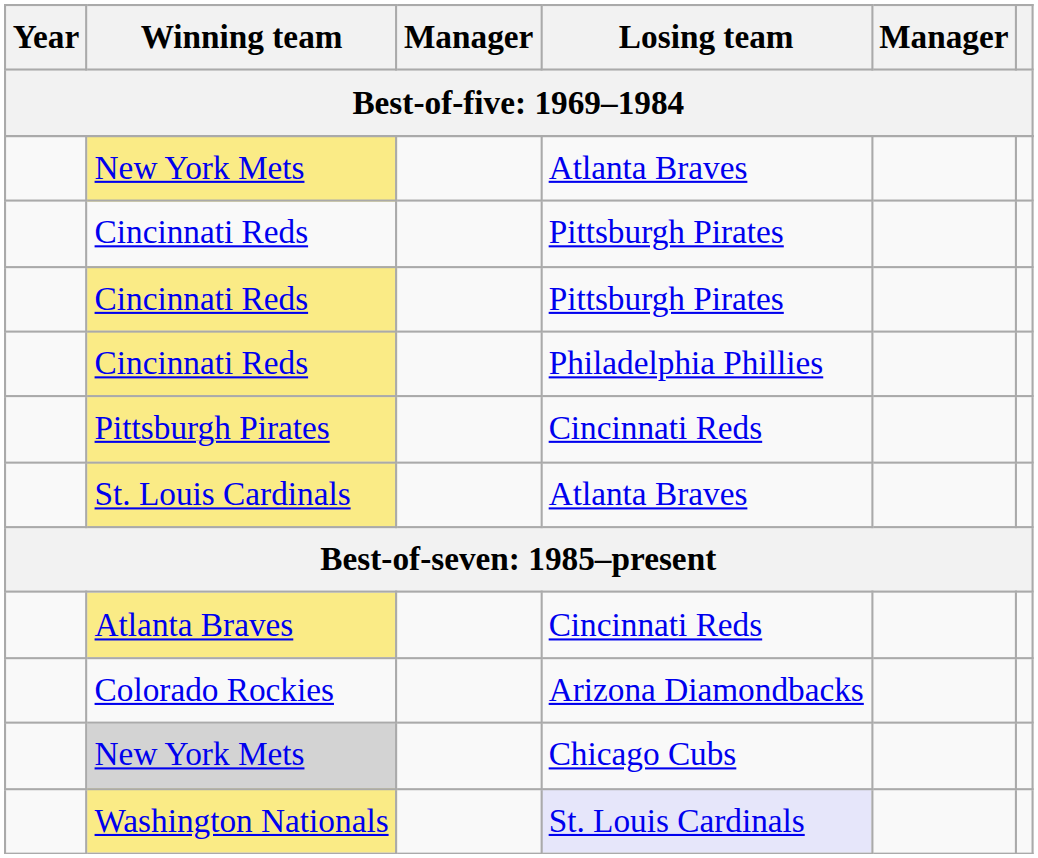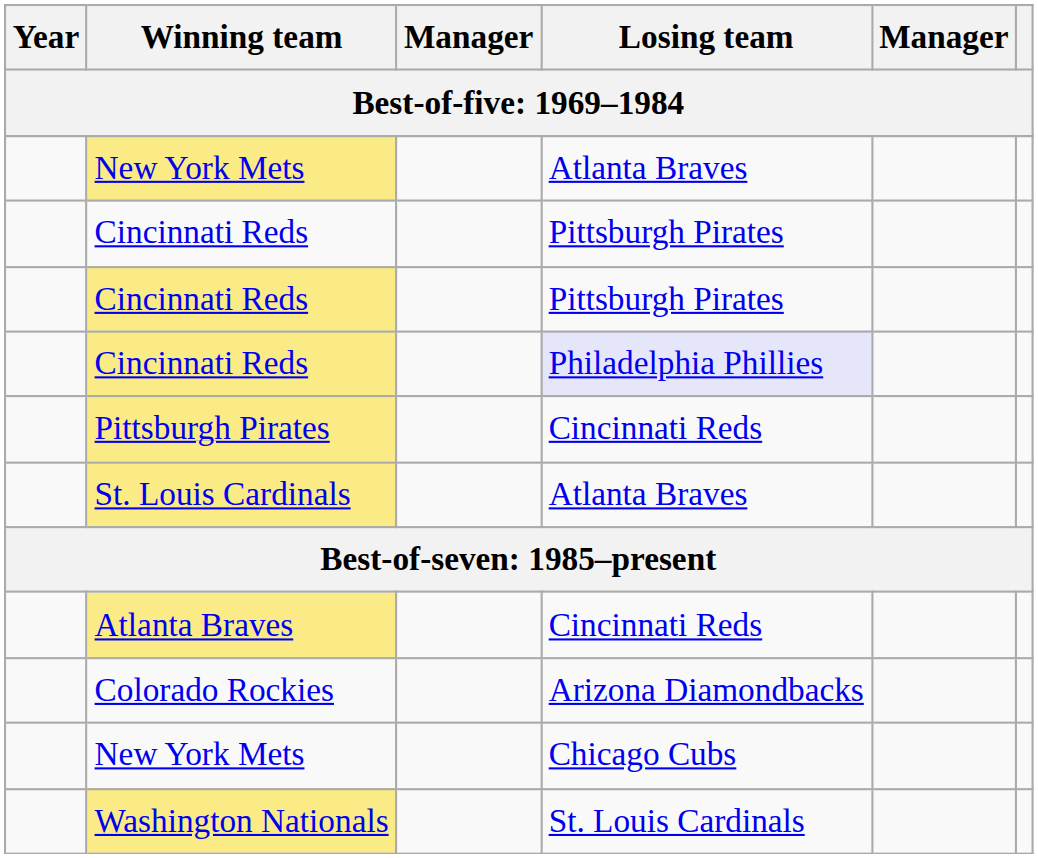(686, 363) no background -> (686, 363) lavender background
(200, 754) lightgrey background -> (200, 754) no background
(677, 820) lavender background -> (677, 820) no background
